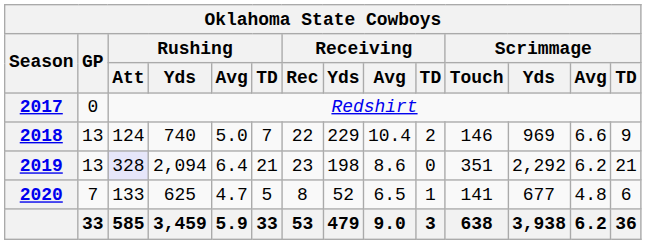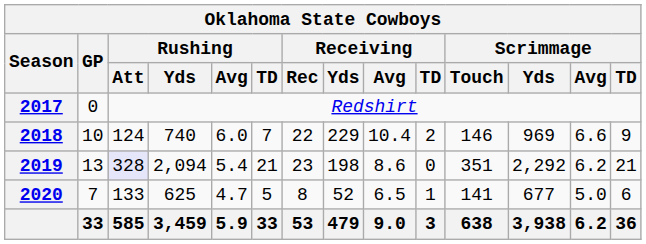(93, 136) 13 -> (93, 136) 10
(232, 136) 5.0 -> (232, 136) 6.0
(232, 166) 6.4 -> (232, 166) 5.4
(591, 195) 4.8 -> (591, 195) 5.0
